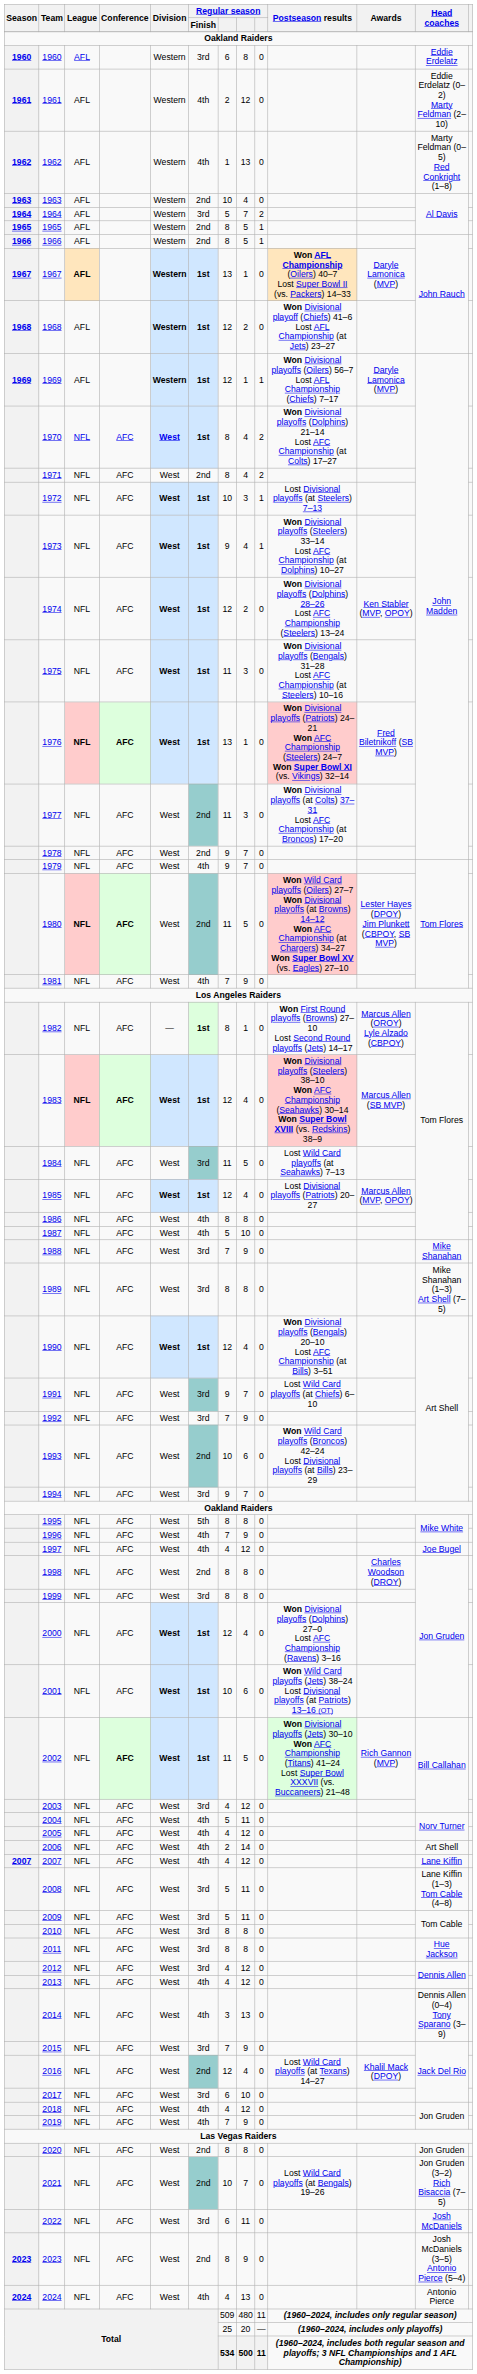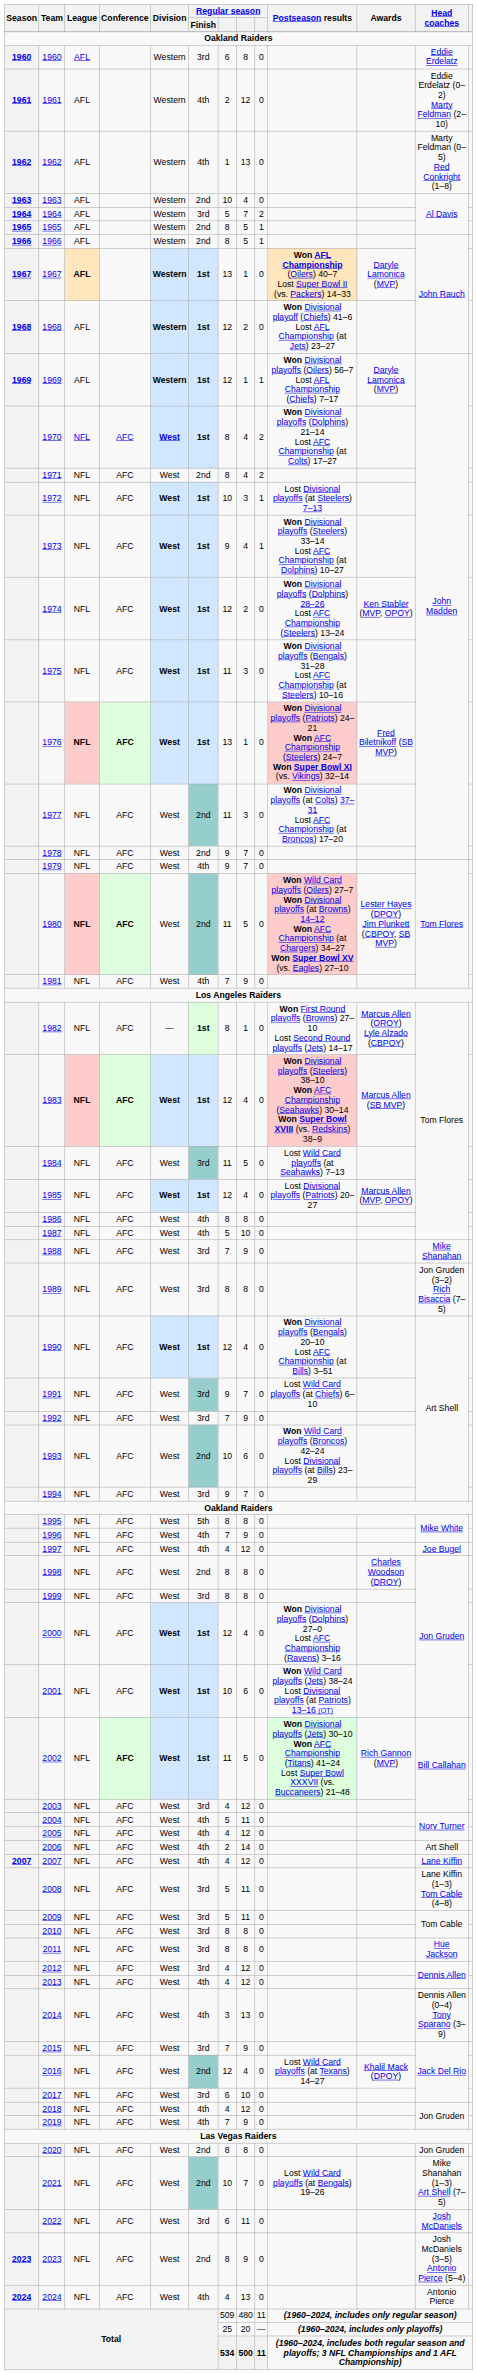(442, 1289) Mike Shanahan (1–3) Art Shell (7–5) -> (442, 1289) Jon Gruden (3–2) Rich Bisaccia (7–5)
(442, 2183) Jon Gruden (3–2) Rich Bisaccia (7–5) -> (442, 2183) Mike Shanahan (1–3) Art Shell (7–5)
